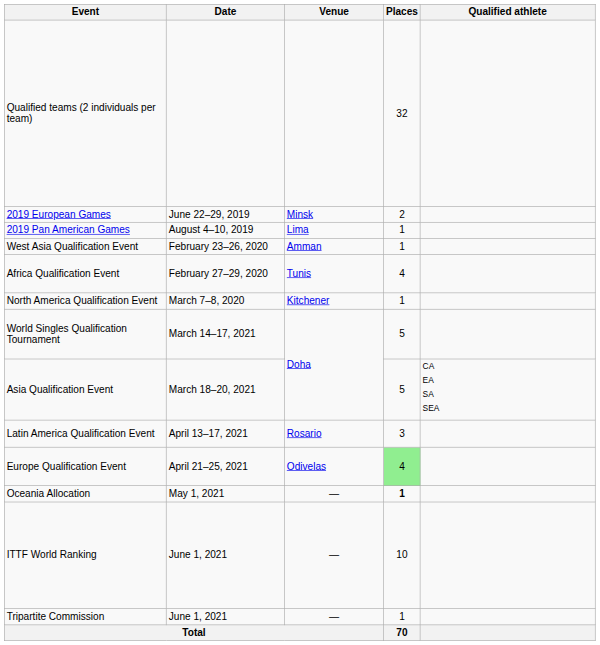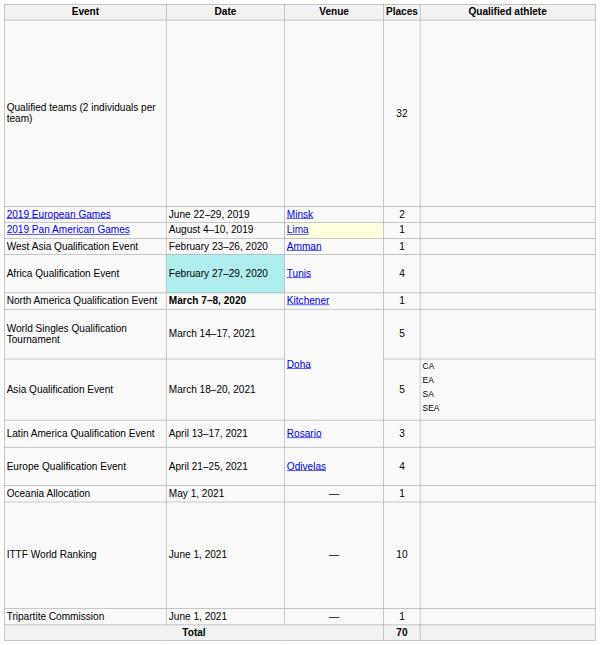(298, 230) no background -> (298, 230) lightyellow background
(218, 273) no background -> (218, 273) paleturquoise background
(207, 301) normal -> (207, 301) bold
(402, 466) lightgreen background -> (402, 466) no background
(402, 494) bold -> (402, 494) normal
